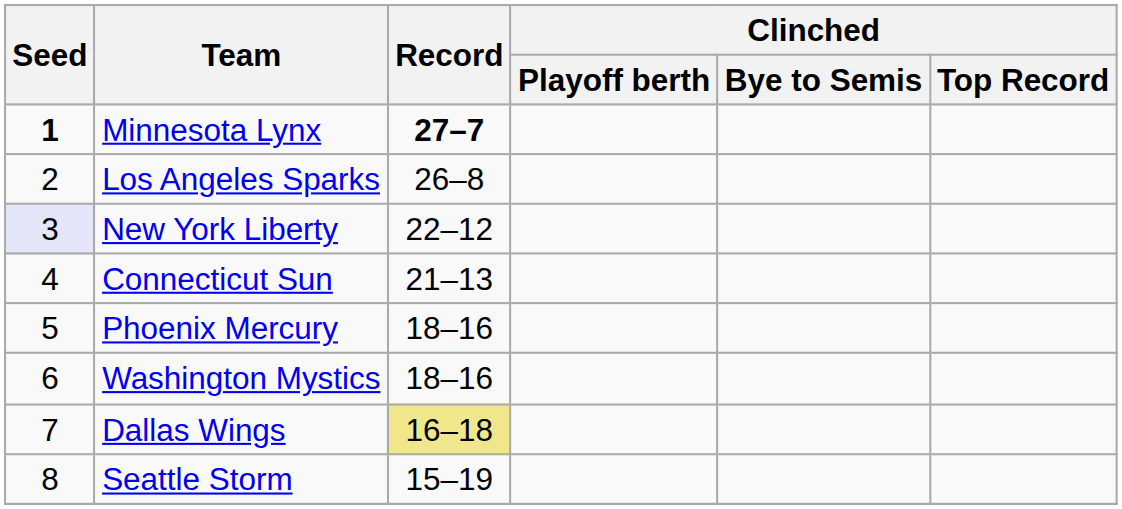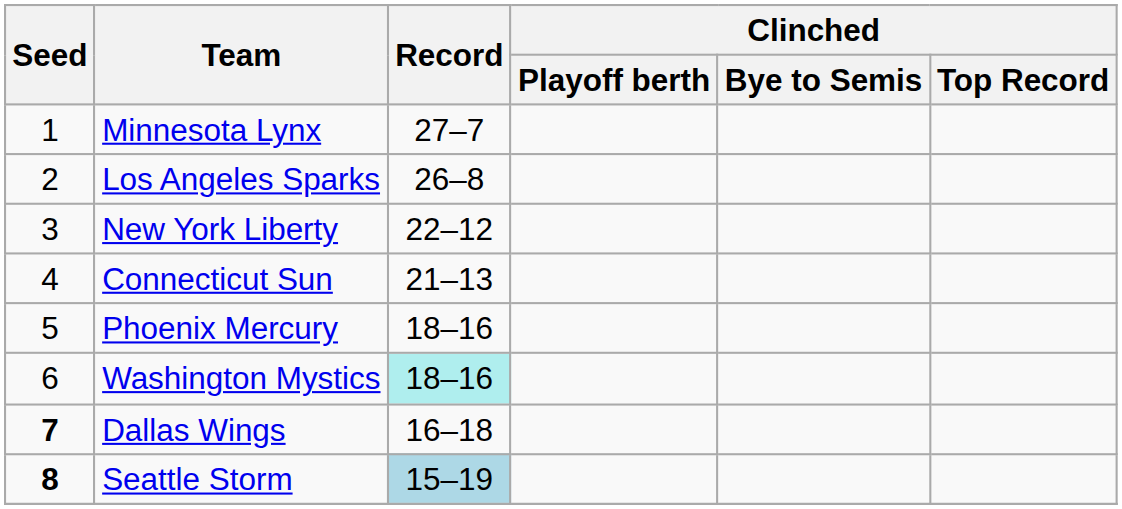(50, 130) bold -> (50, 130) normal
(449, 130) bold -> (449, 130) normal
(50, 229) lavender background -> (50, 229) no background
(449, 379) no background -> (449, 379) paleturquoise background
(50, 429) normal -> (50, 429) bold
(449, 429) khaki background -> (449, 429) no background
(50, 478) normal -> (50, 478) bold
(449, 478) no background -> (449, 478) lightblue background
